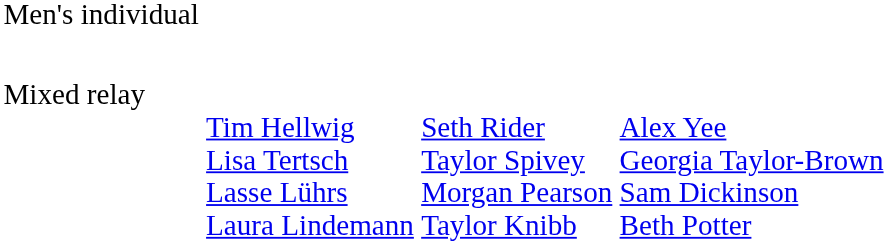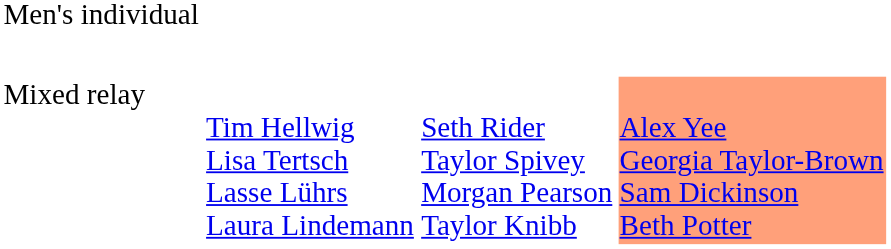(752, 176) no background -> (752, 176) lightsalmon background
